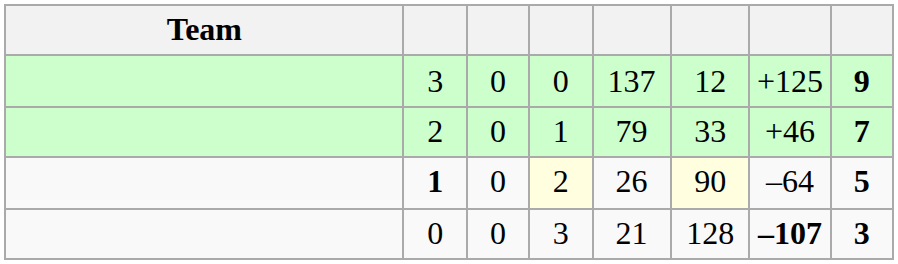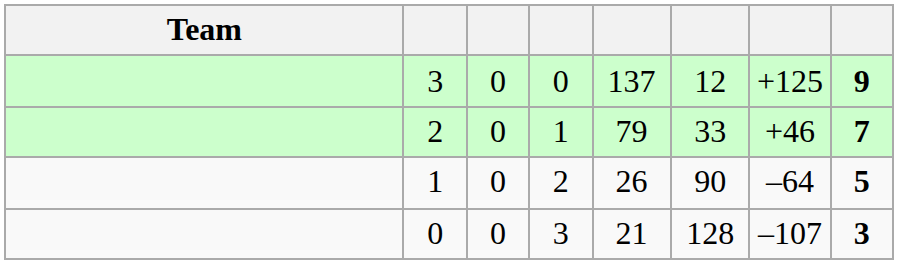(435, 182) bold -> (435, 182) normal
(561, 182) lightyellow background -> (561, 182) no background
(710, 182) lightyellow background -> (710, 182) no background
(790, 232) bold -> (790, 232) normal
